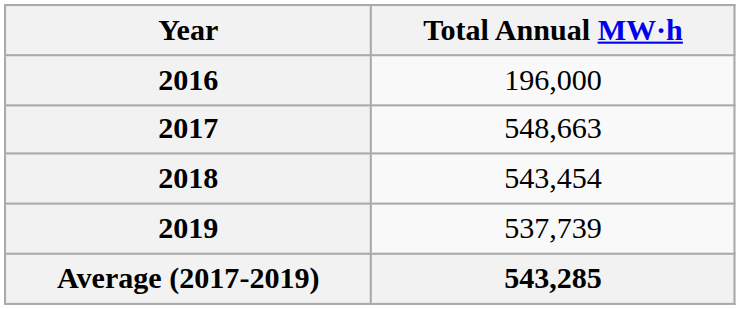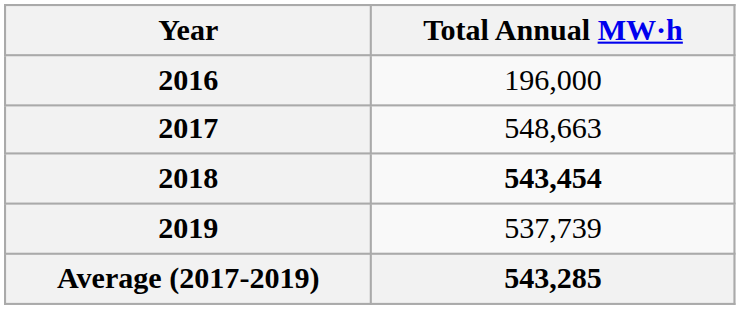(553, 178) normal -> (553, 178) bold
